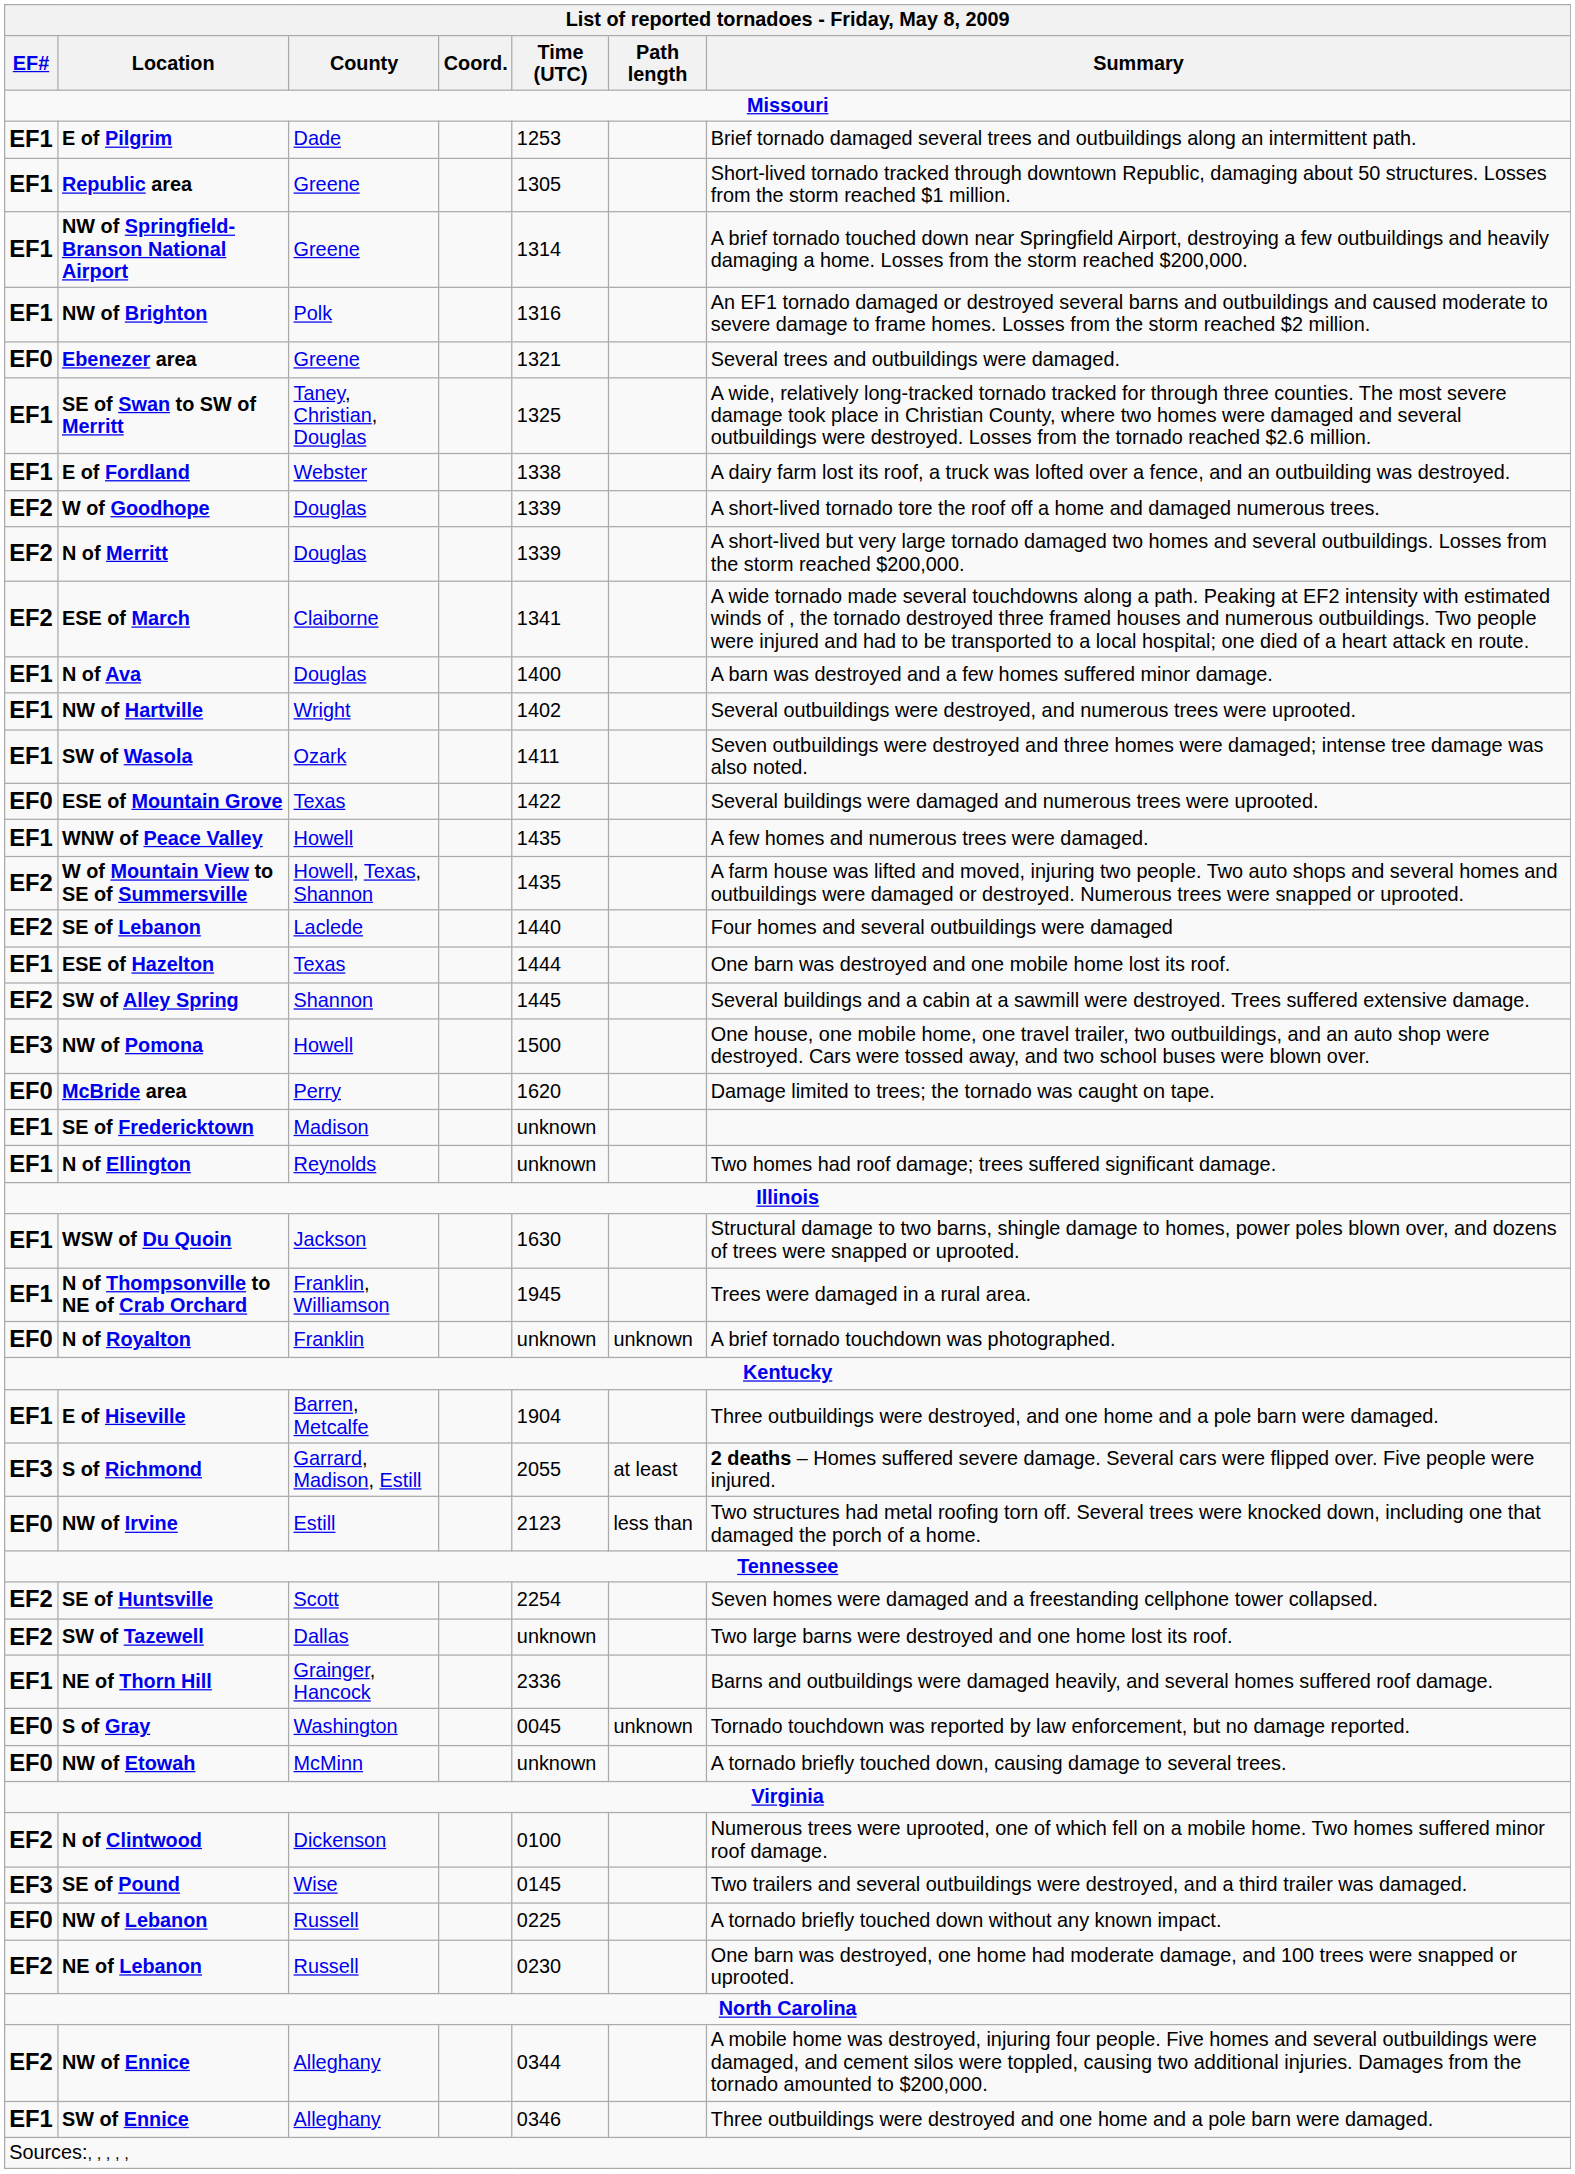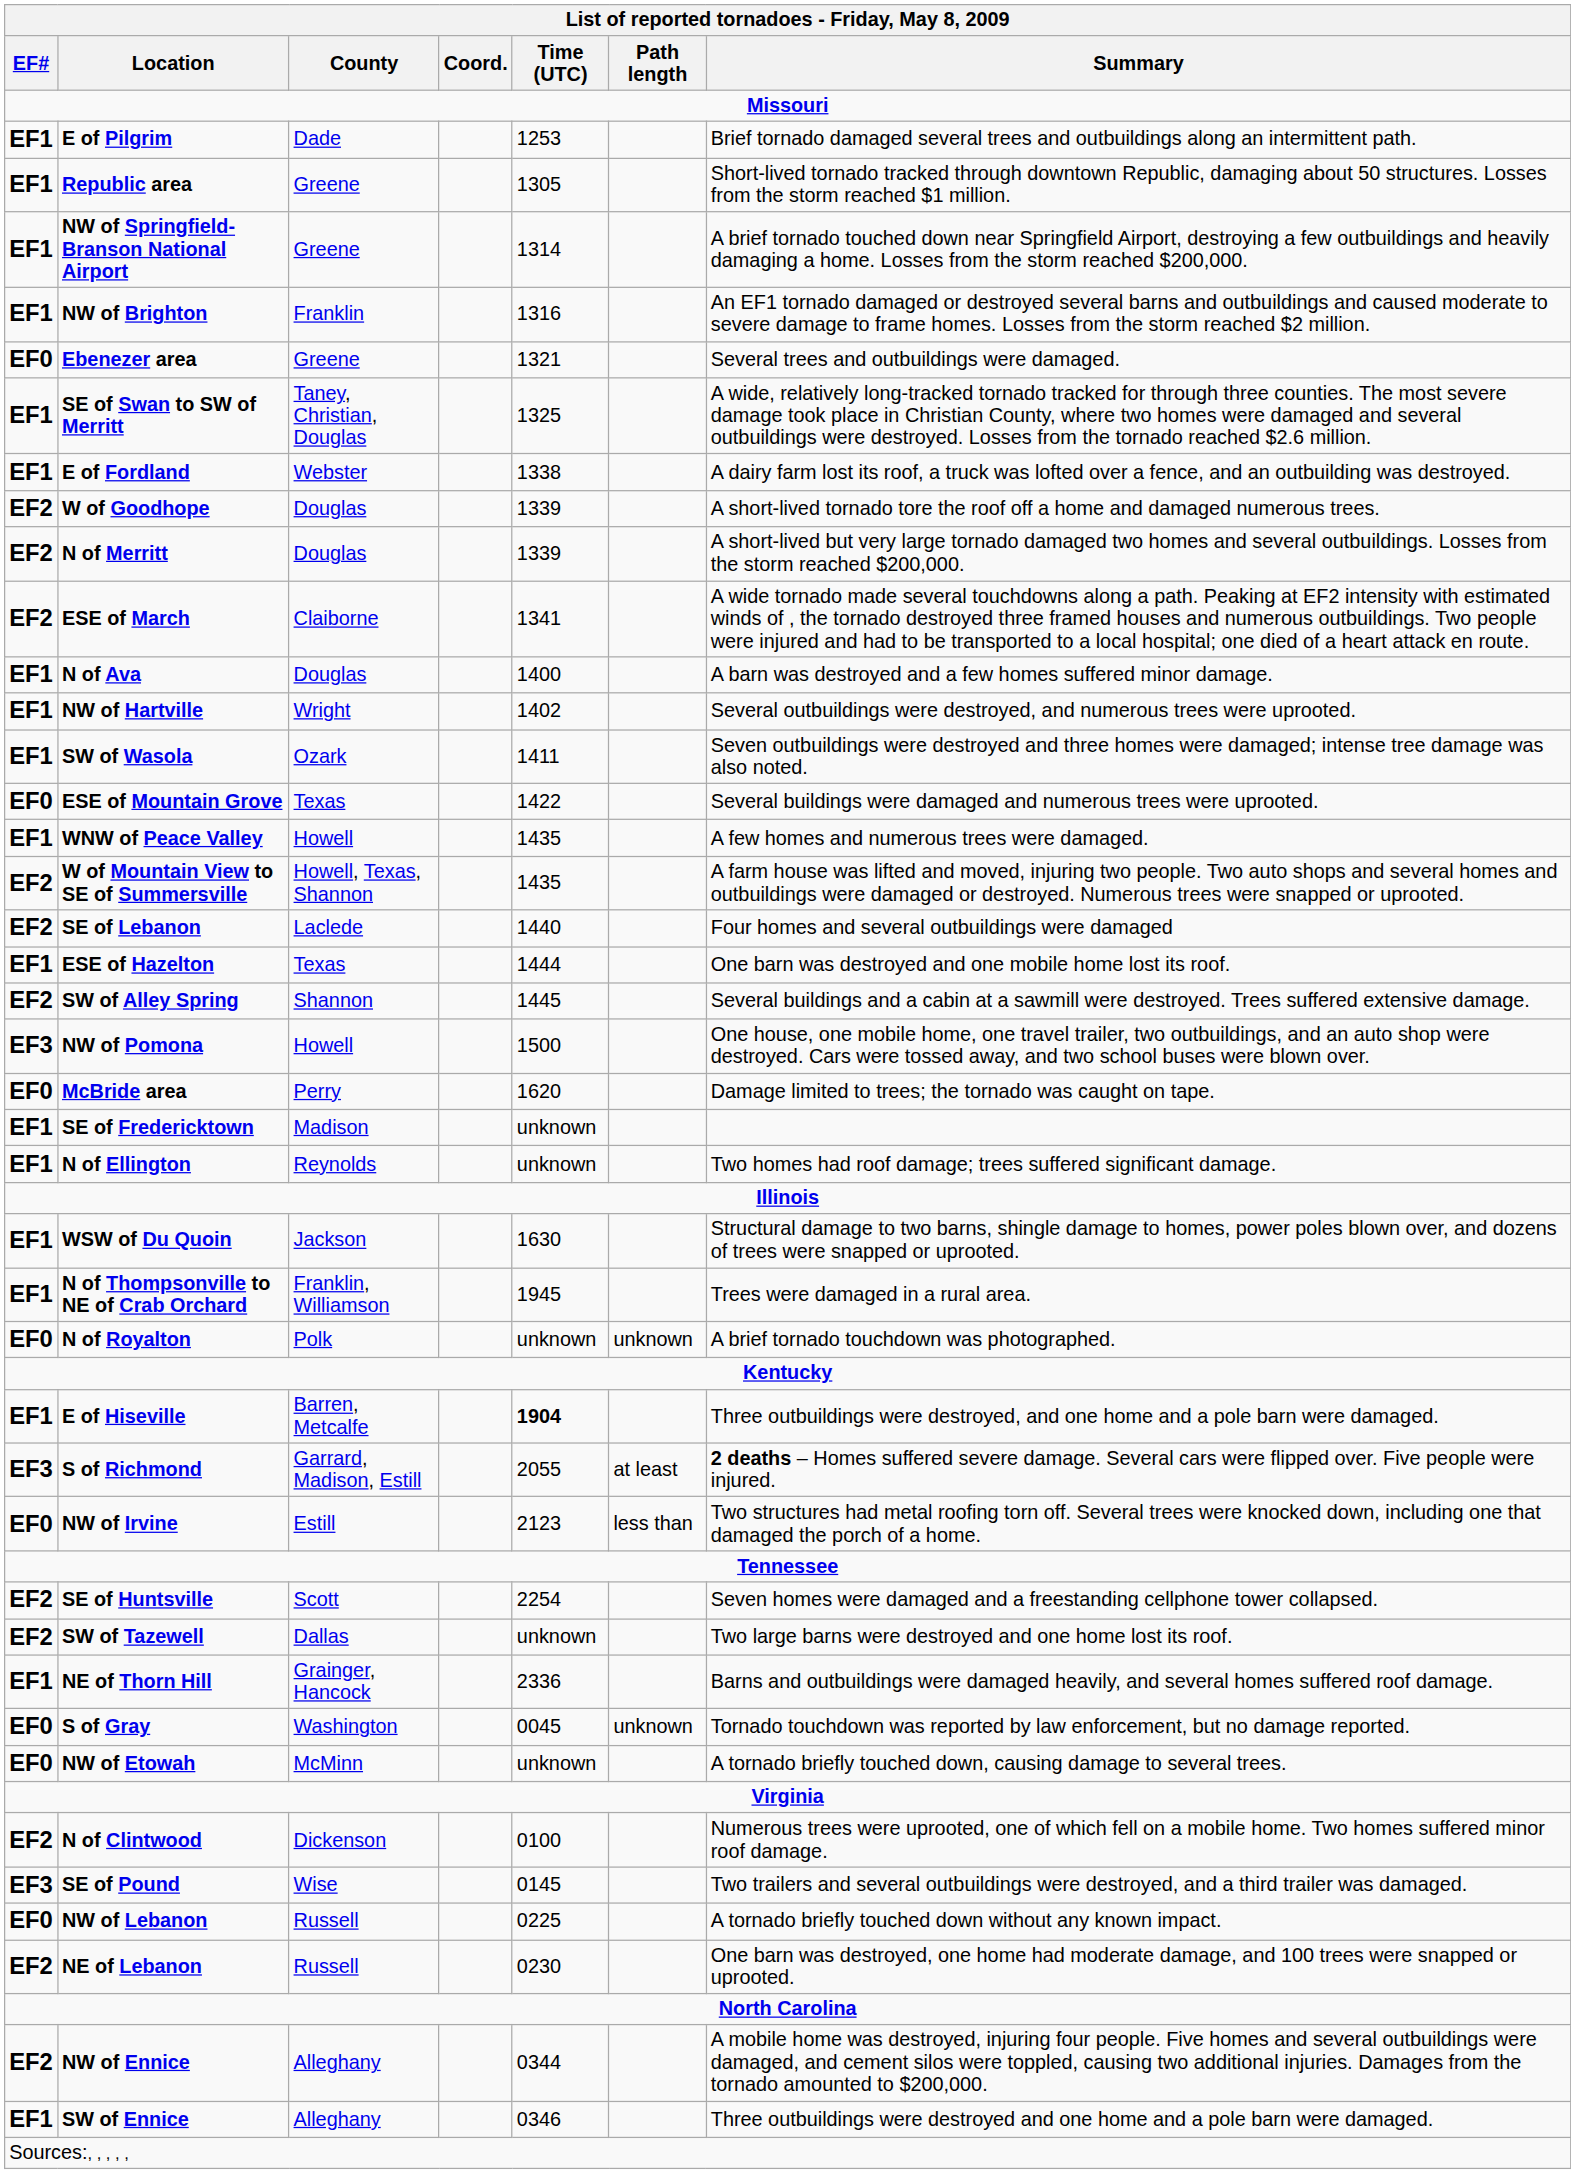(313, 314) Polk -> (329, 314) Franklin
(329, 1339) Franklin -> (313, 1339) Polk
(539, 1416) normal -> (539, 1416) bold
